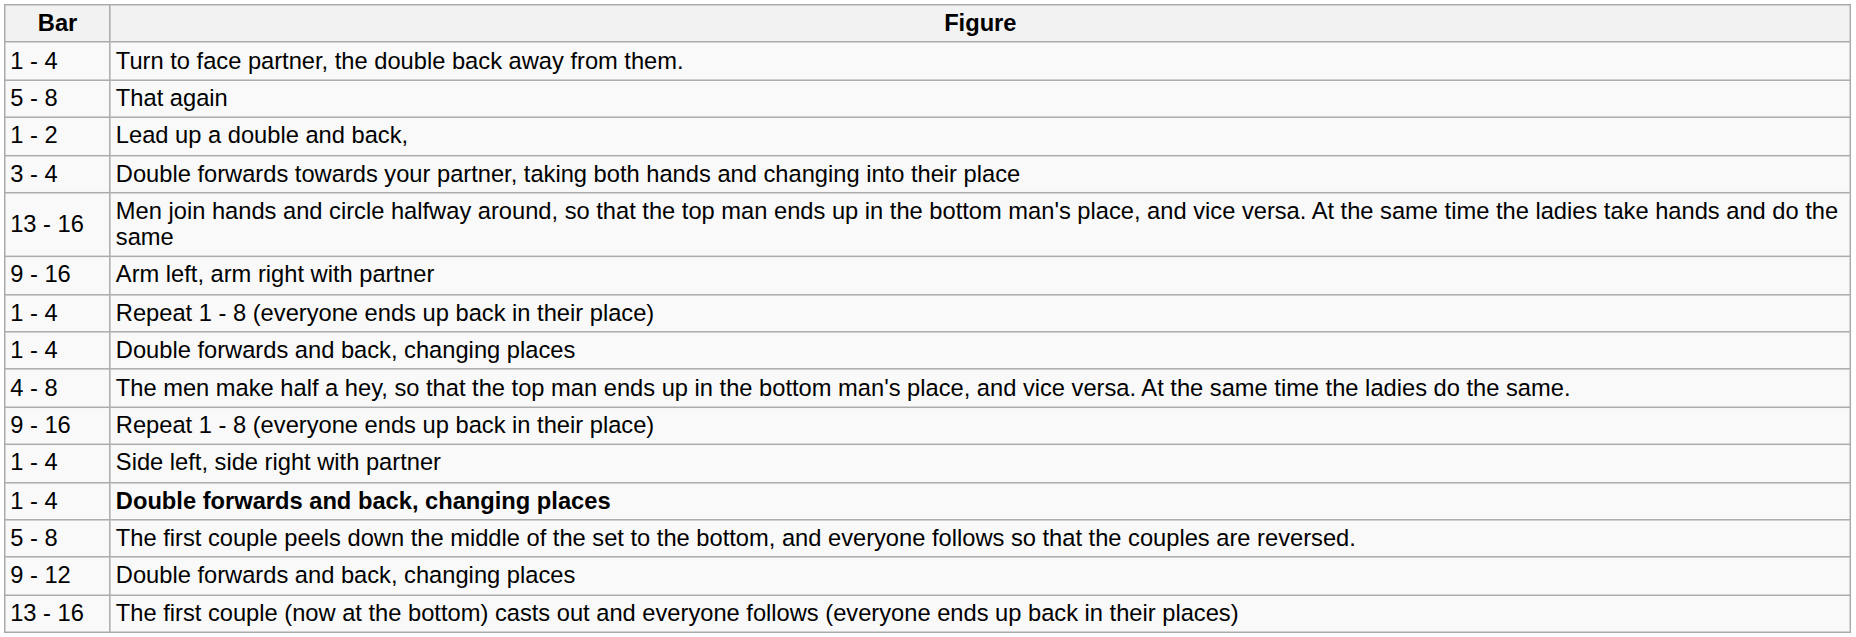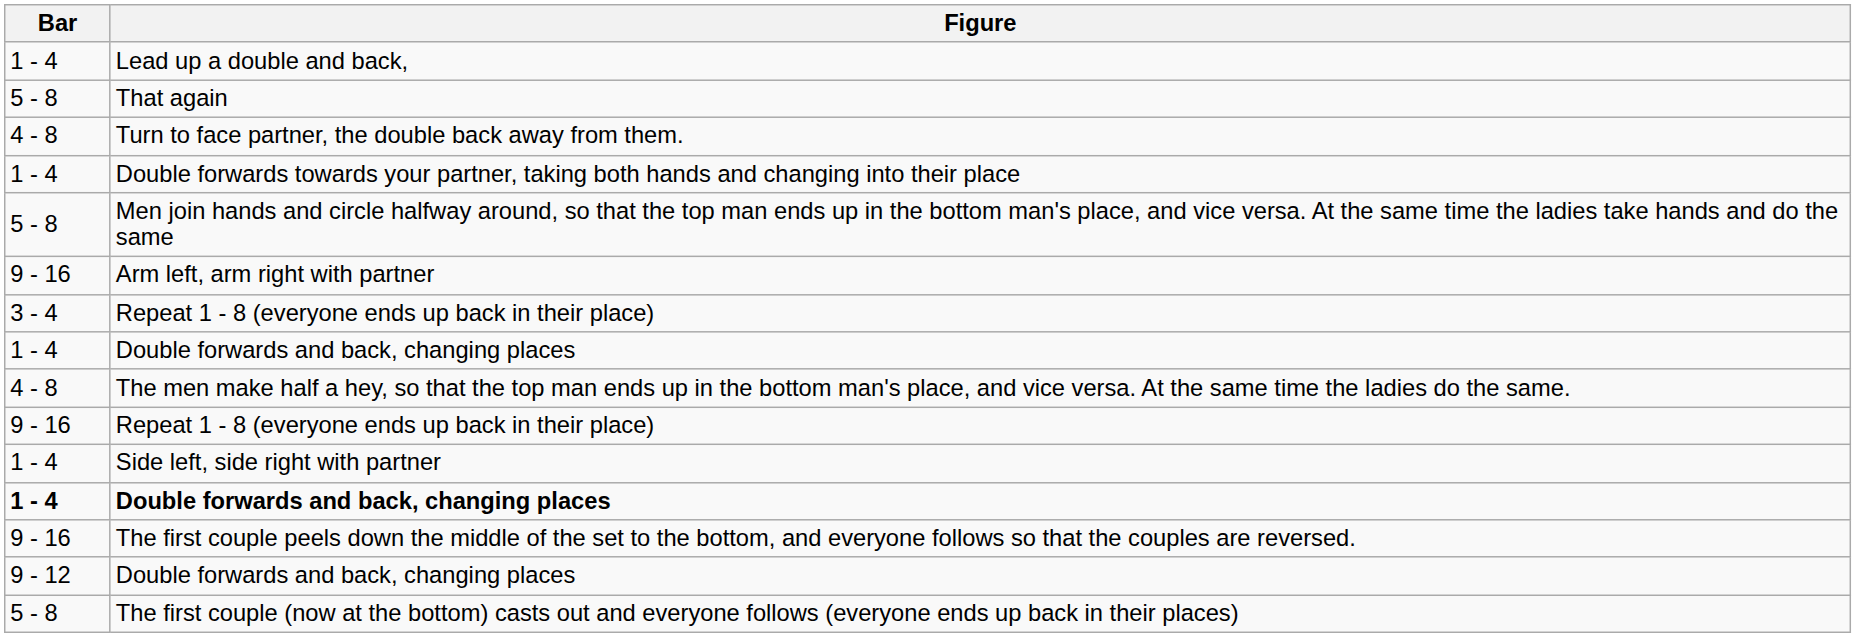(400, 60) Turn to face partner, the double back away from them. -> (262, 60) Lead up a double and back,
(34, 135) 1 - 2 -> (34, 135) 4 - 8
(262, 135) Lead up a double and back, -> (400, 135) Turn to face partner, the double back away from them.
(34, 173) 3 - 4 -> (34, 173) 1 - 4
(47, 224) 13 - 16 -> (34, 224) 5 - 8
(34, 312) 1 - 4 -> (34, 312) 3 - 4
(34, 500) normal -> (34, 500) bold
(34, 538) 5 - 8 -> (40, 538) 9 - 16
(47, 613) 13 - 16 -> (34, 613) 5 - 8
